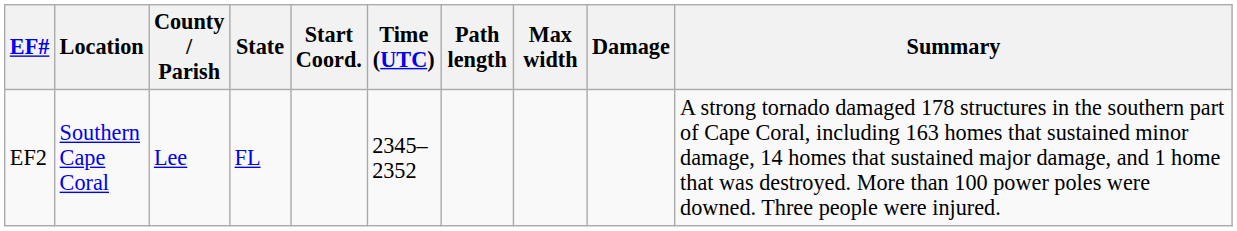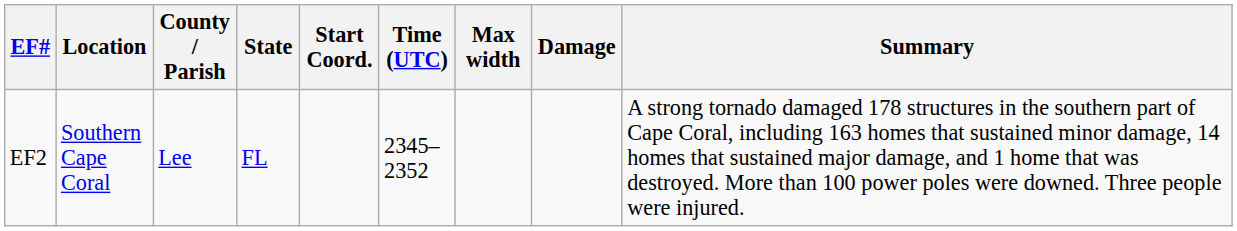- column: (477, 47)
